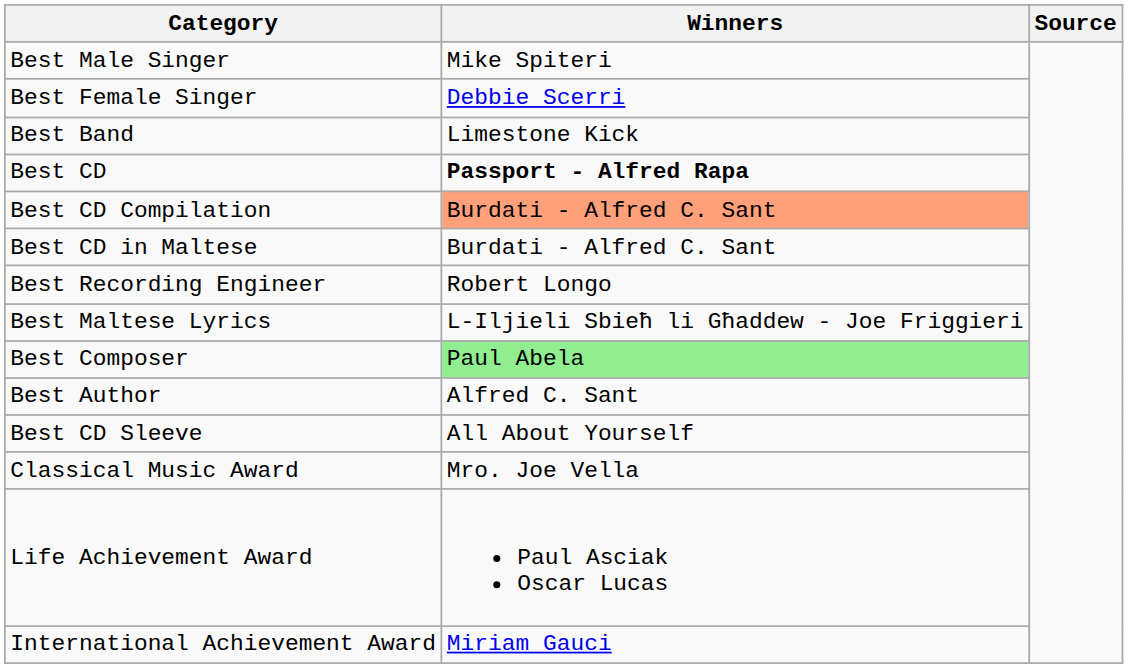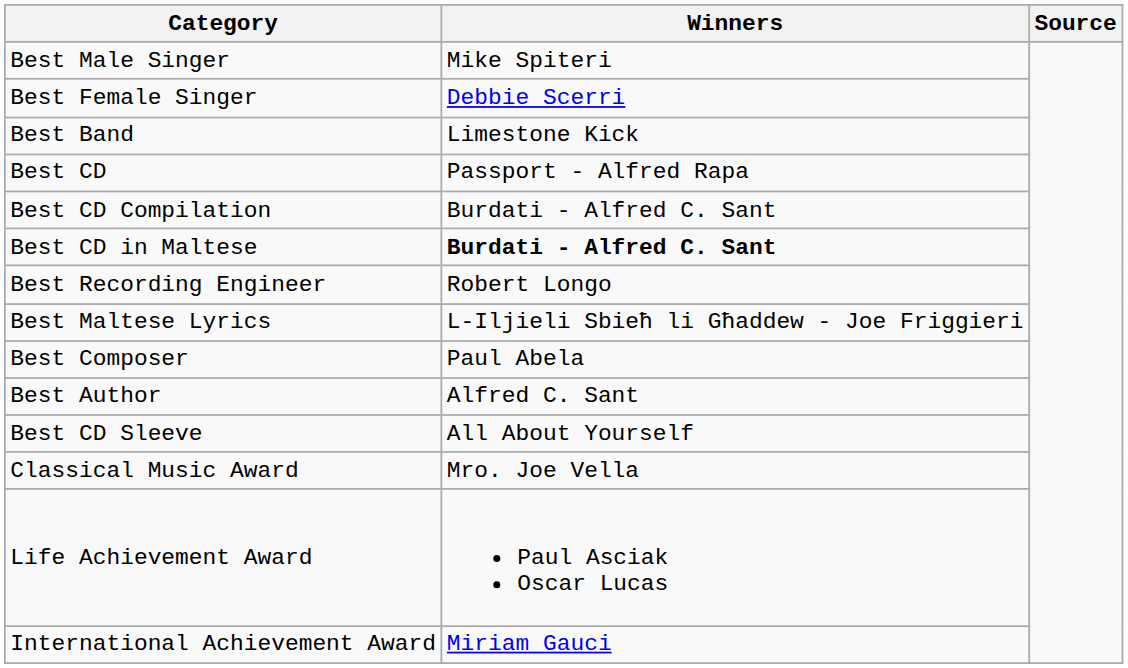(598, 173) bold -> (598, 173) normal
(612, 210) lightsalmon background -> (612, 210) no background
(612, 247) normal -> (612, 247) bold
(516, 359) lightgreen background -> (516, 359) no background
